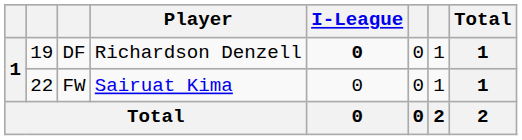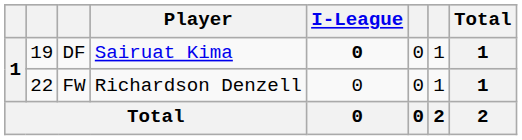(198, 53) Richardson Denzell -> (164, 53) Sairuat Kima
(164, 85) Sairuat Kima -> (198, 85) Richardson Denzell
